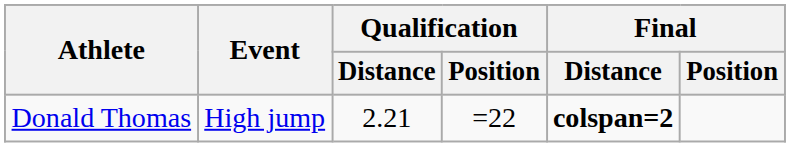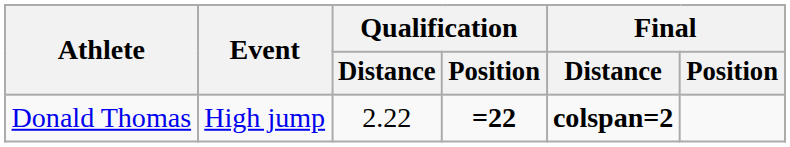(387, 118) 2.21 -> (387, 118) 2.22
(494, 118) normal -> (494, 118) bold
